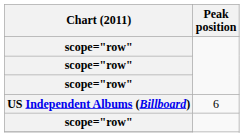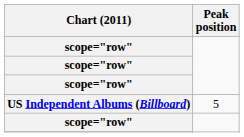(216, 103) 6 -> (216, 103) 5
